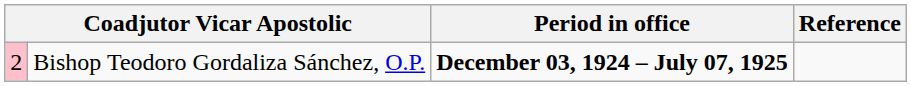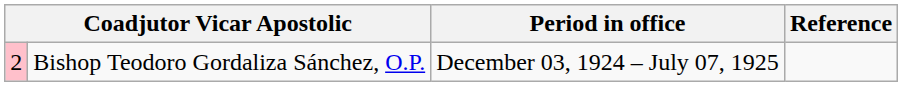(612, 61) bold -> (608, 61) normal
